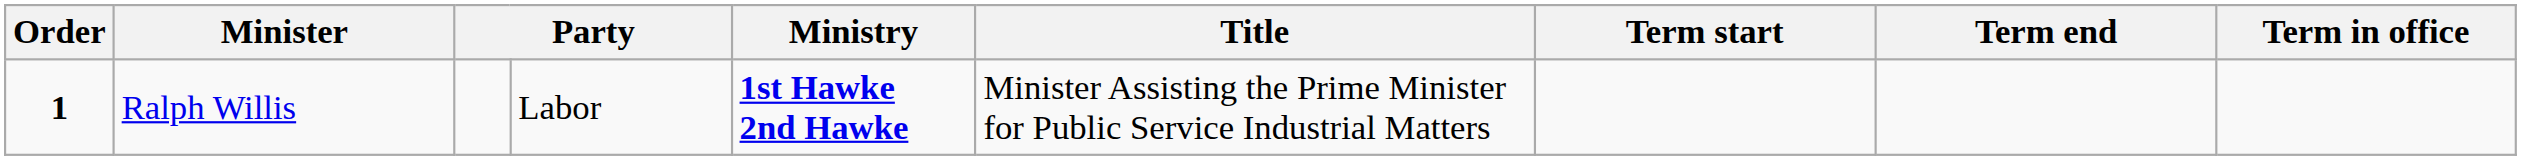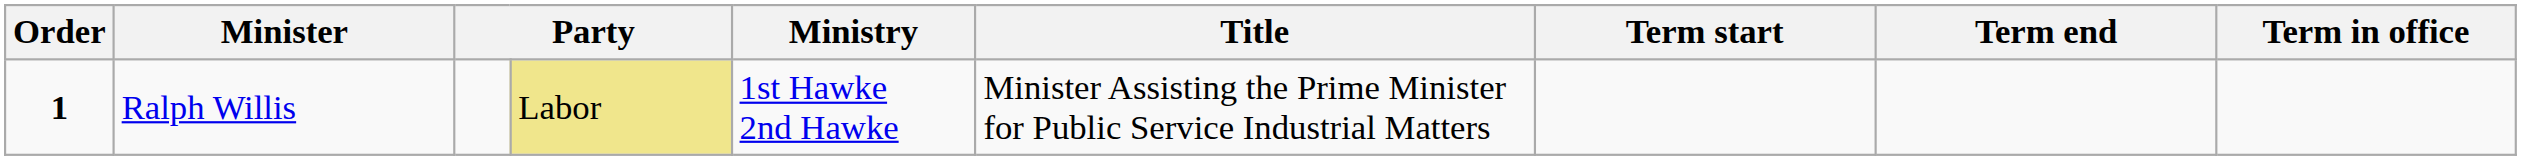(560, 106) no background -> (560, 106) khaki background
(824, 106) bold -> (819, 106) normal
